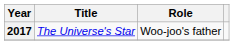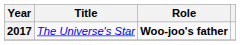(181, 31) normal -> (184, 31) bold
